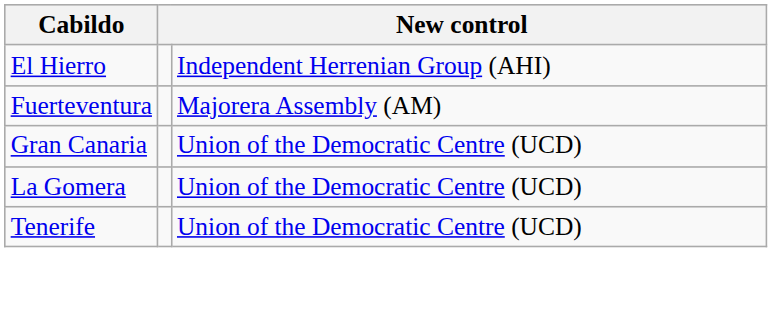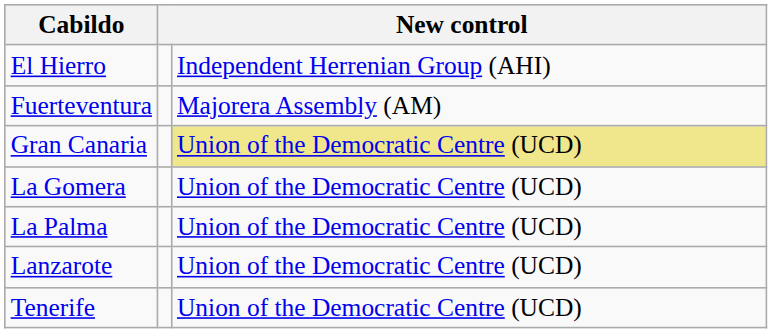(379, 145) no background -> (379, 145) khaki background
+ row: (59, 226)
+ row: (62, 266)
